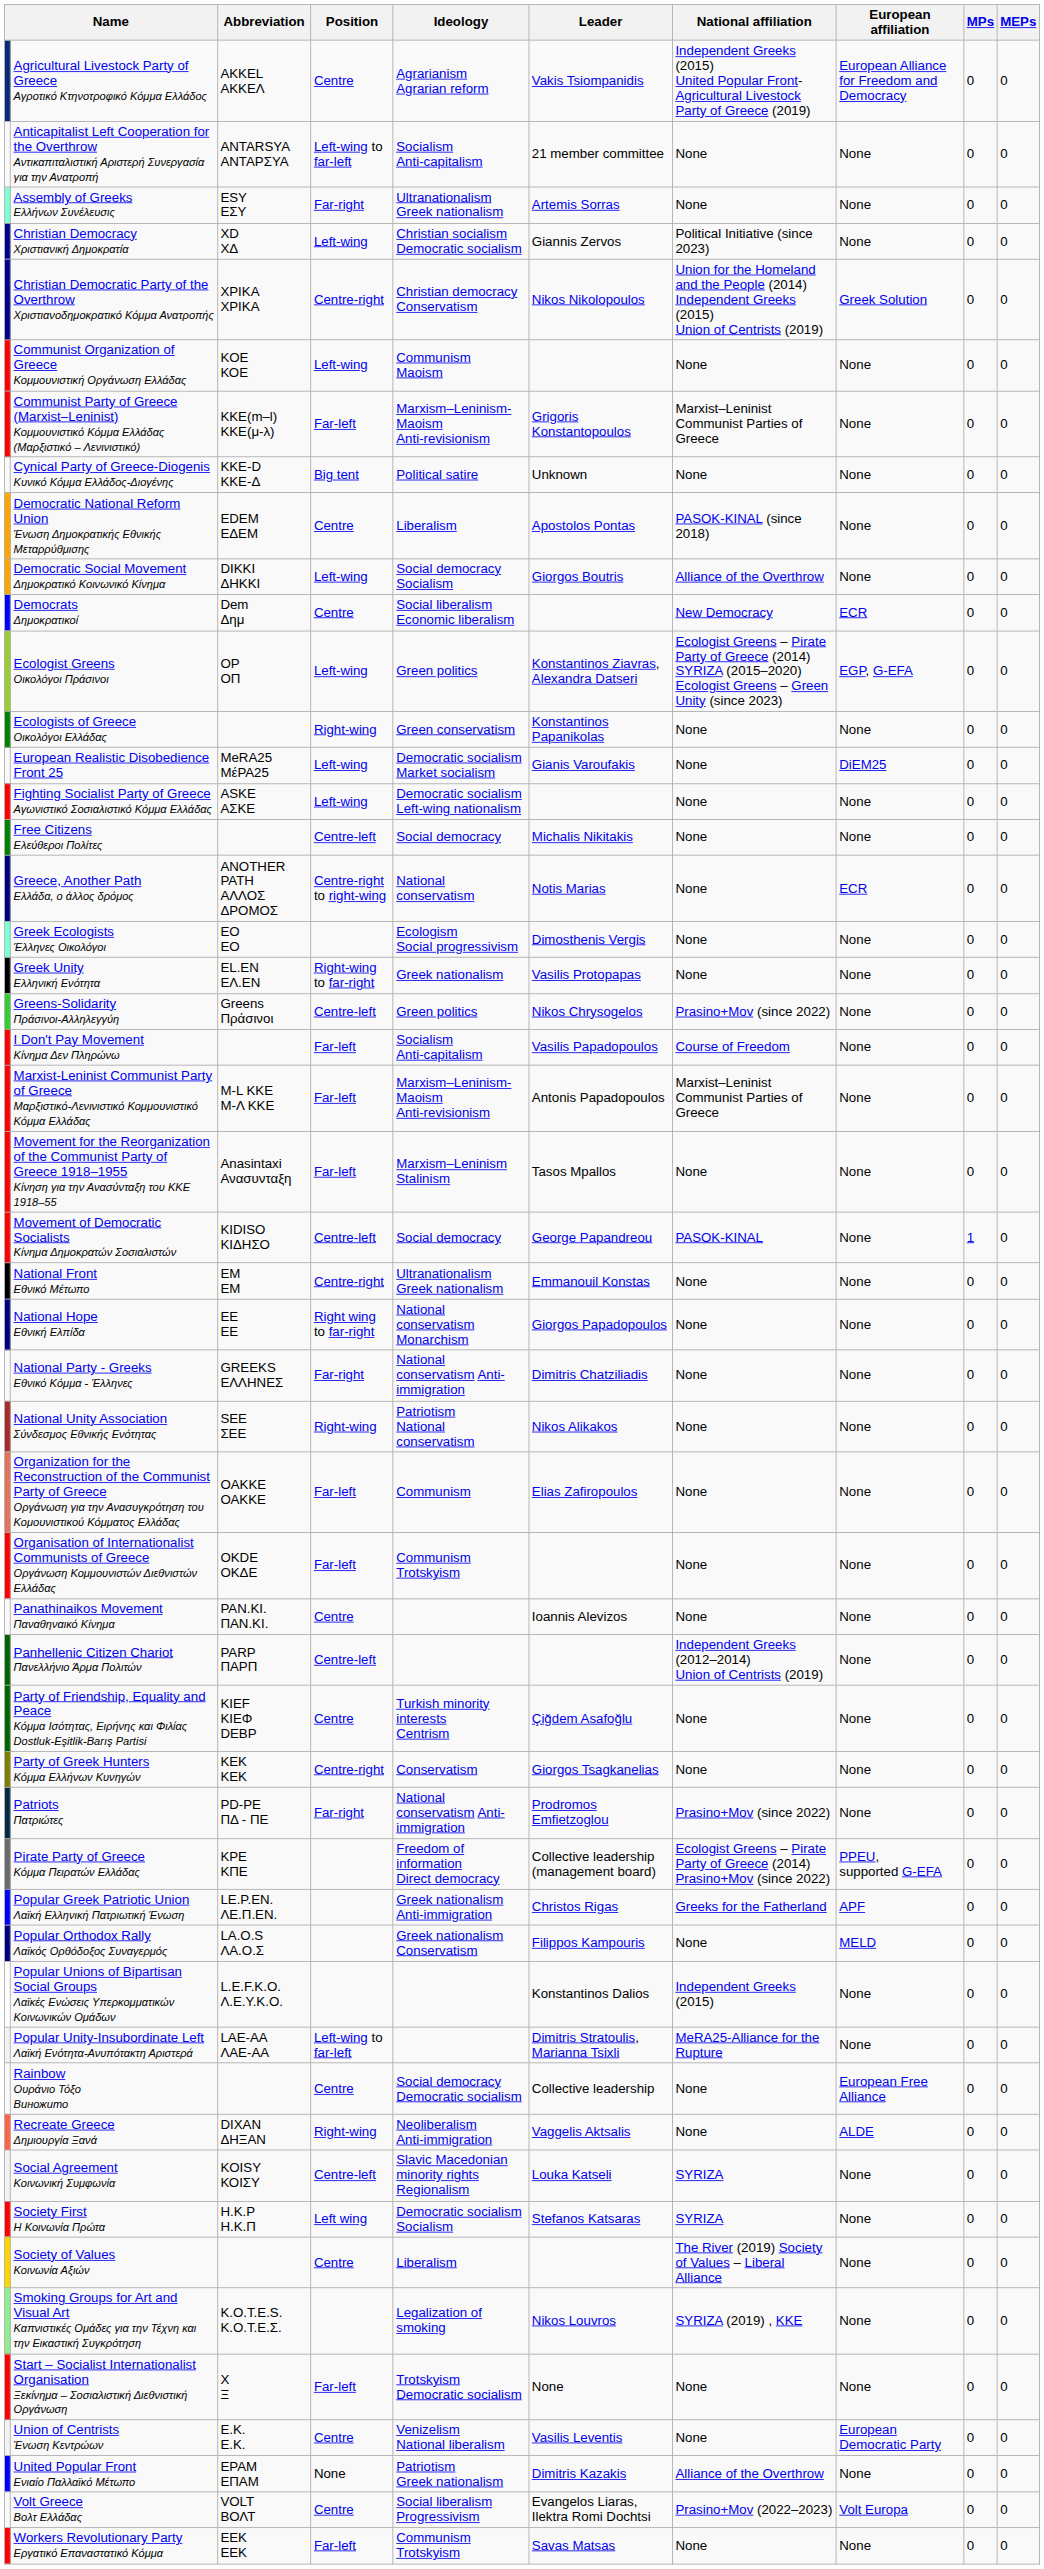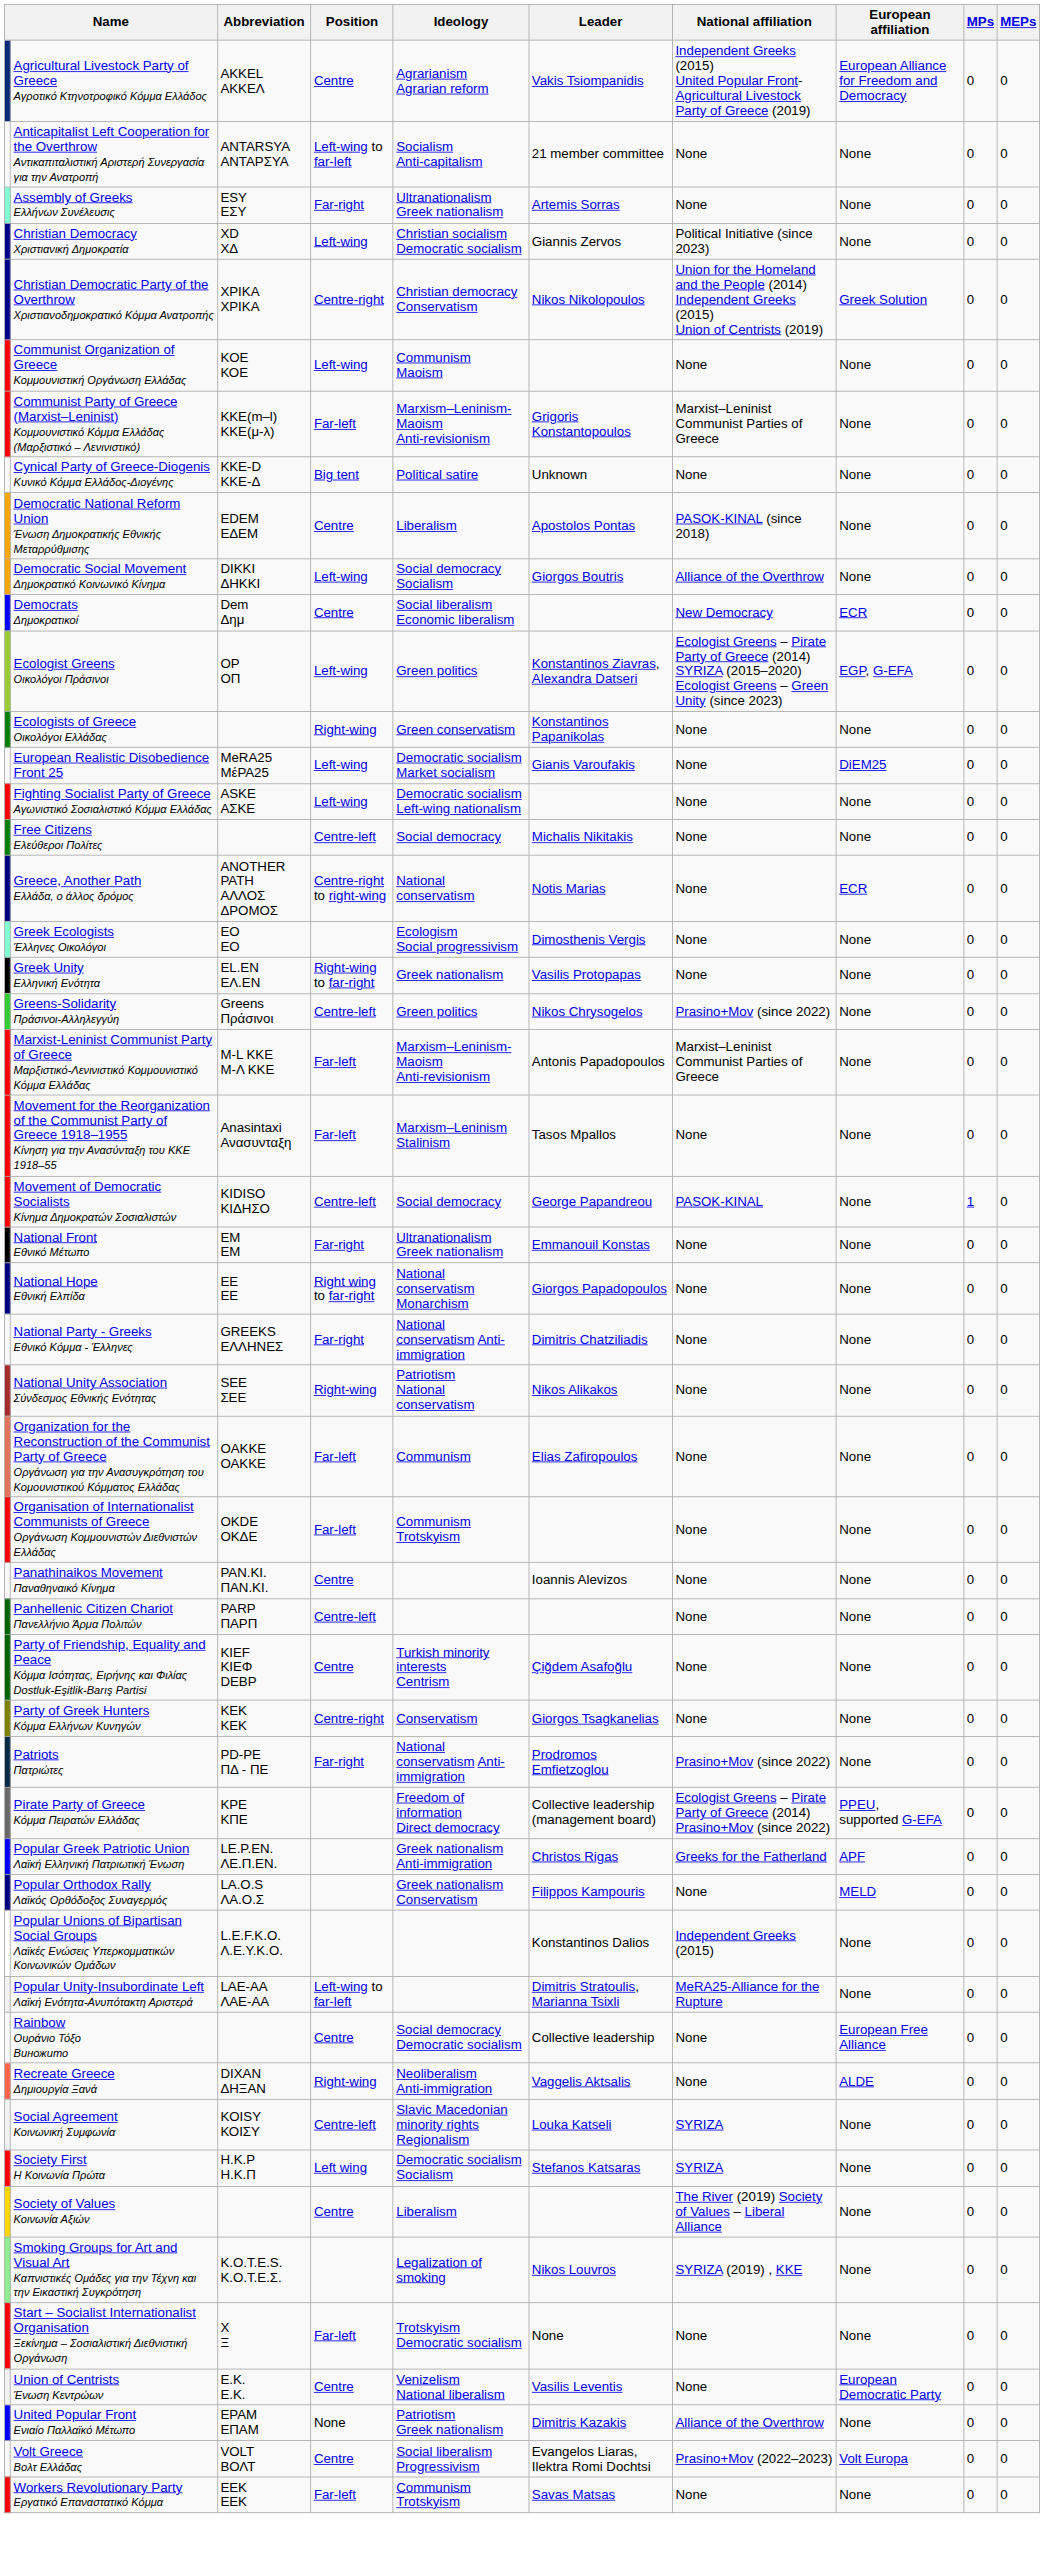- row: (79, 1047)
(349, 1281) Centre-right -> (339, 1245) Far-right
(749, 1660) Independent Greeks (2012–2014) Union of Centrists (2019) -> (691, 1616) None
